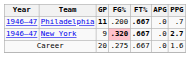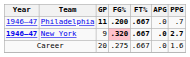(119, 23) normal -> (119, 23) bold
(22, 35) normal -> (22, 35) bold
(162, 35) normal -> (162, 35) bold
